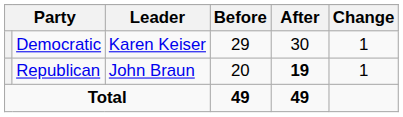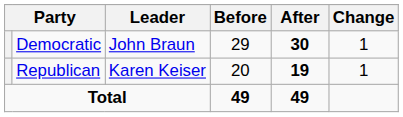(157, 44) Karen Keiser -> (152, 44) John Braun
(300, 44) normal -> (300, 44) bold
(152, 71) John Braun -> (157, 71) Karen Keiser
